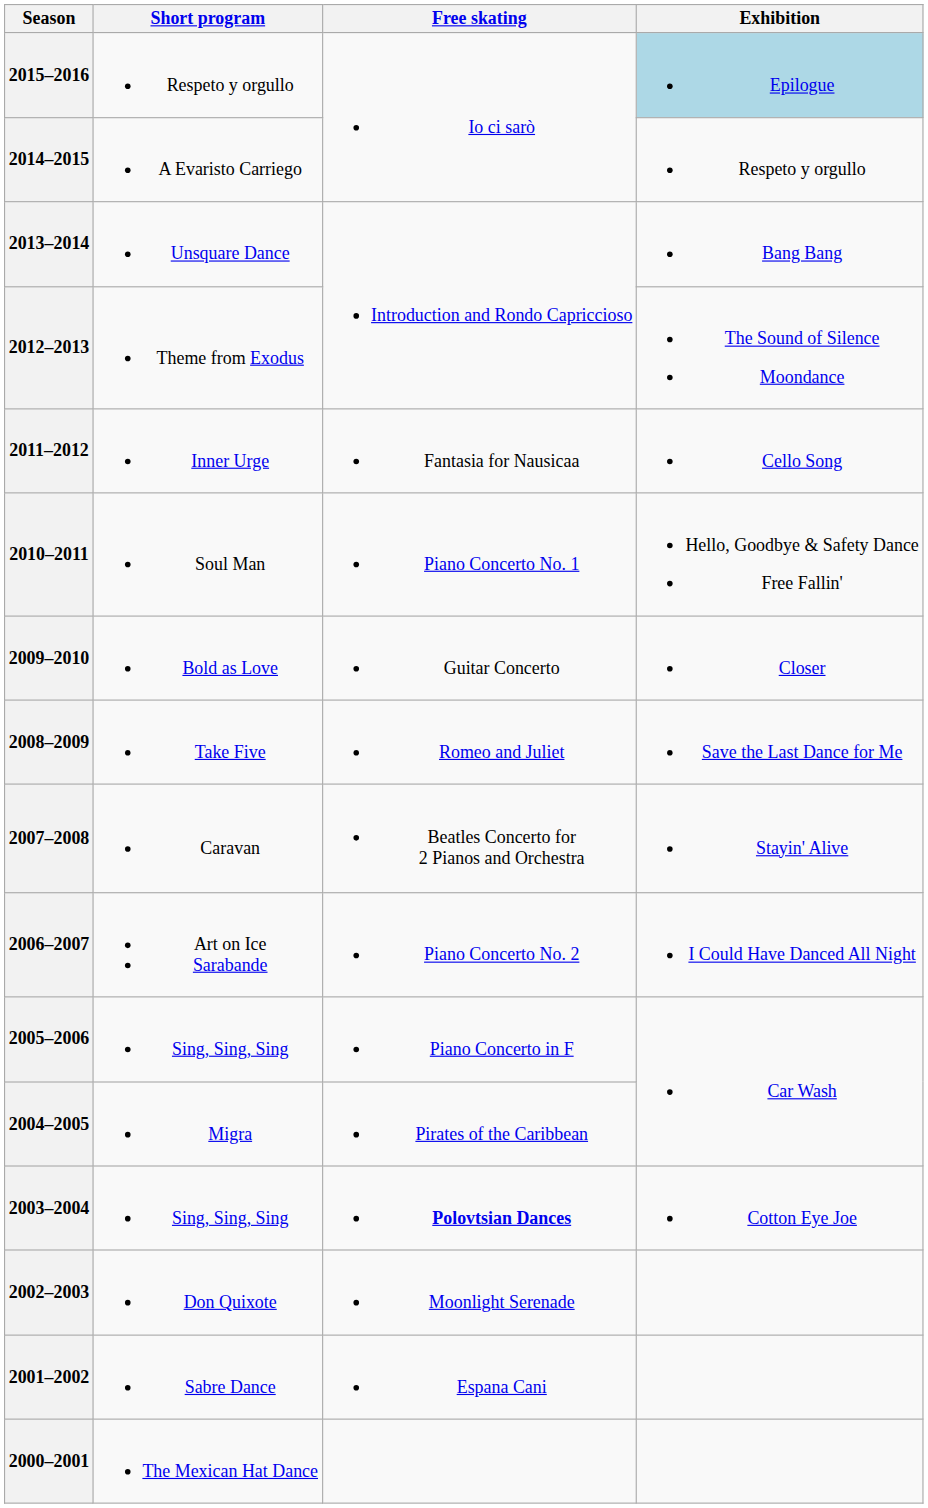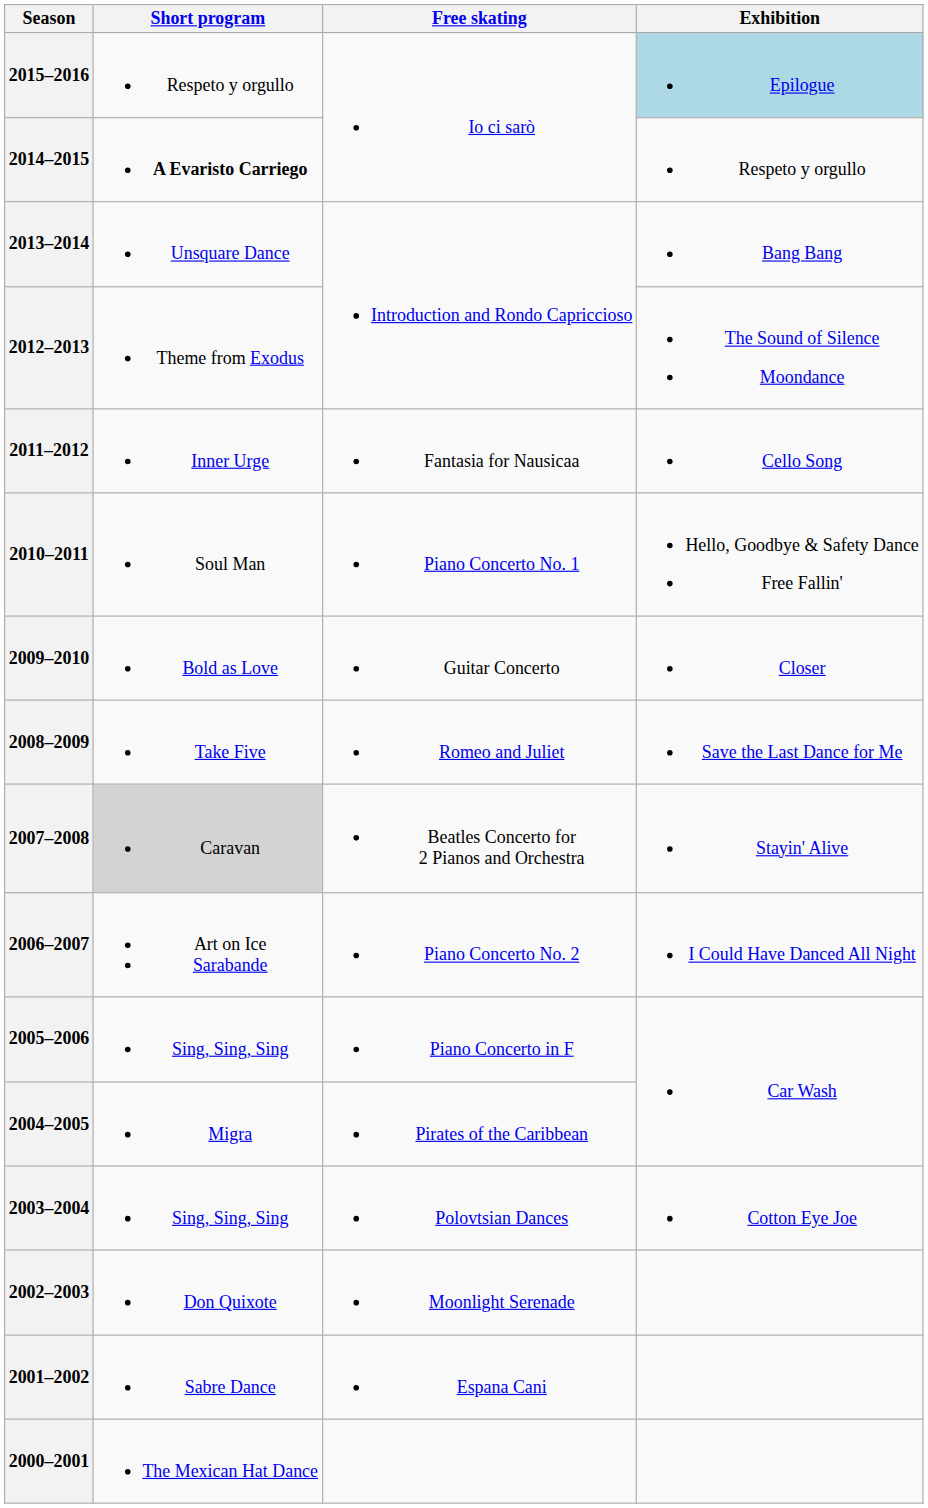(208, 170) normal -> (208, 170) bold
(208, 849) no background -> (208, 849) lightgrey background
(479, 1218) bold -> (479, 1218) normal
